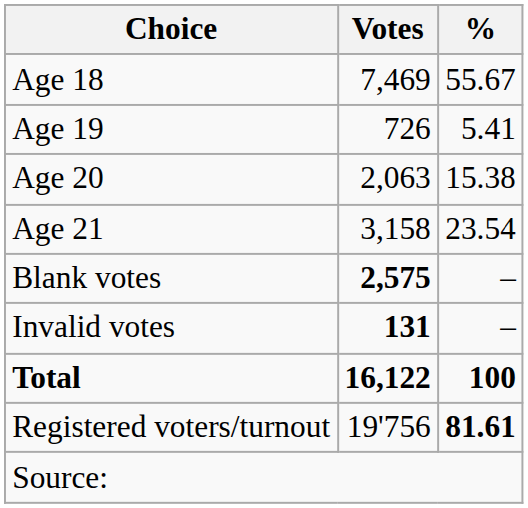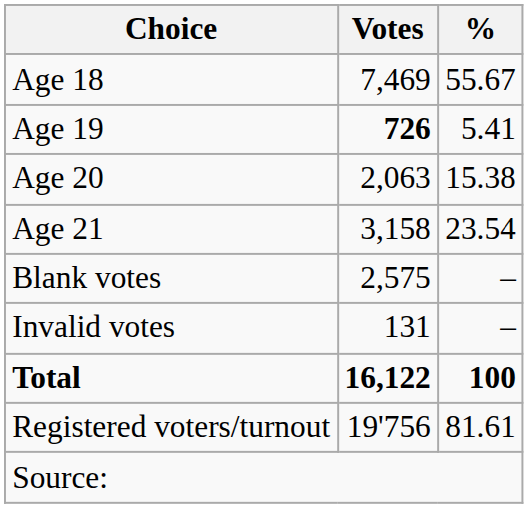(407, 128) normal -> (407, 128) bold
(396, 278) bold -> (396, 278) normal
(407, 327) bold -> (407, 327) normal
(481, 427) bold -> (481, 427) normal
